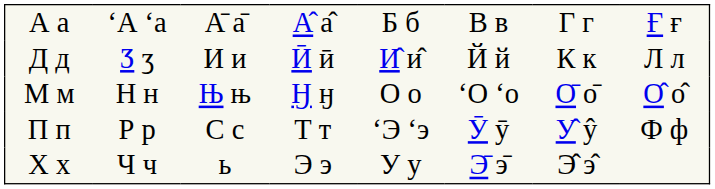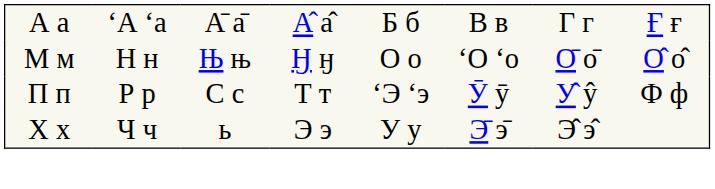- row: (49, 58)
